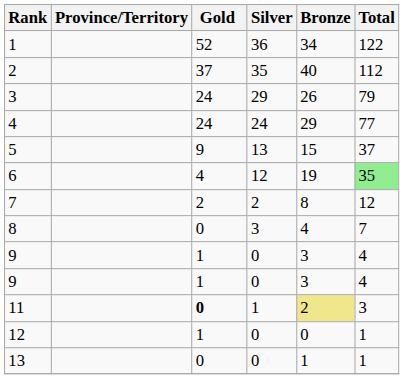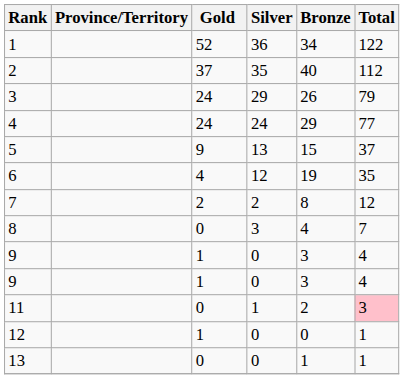(367, 176) lightgreen background -> (367, 176) no background
(200, 307) bold -> (200, 307) normal
(304, 307) khaki background -> (304, 307) no background
(363, 307) no background -> (363, 307) pink background
